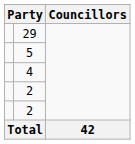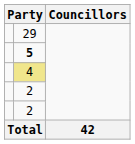(30, 53) normal -> (30, 53) bold
(30, 72) no background -> (30, 72) khaki background
